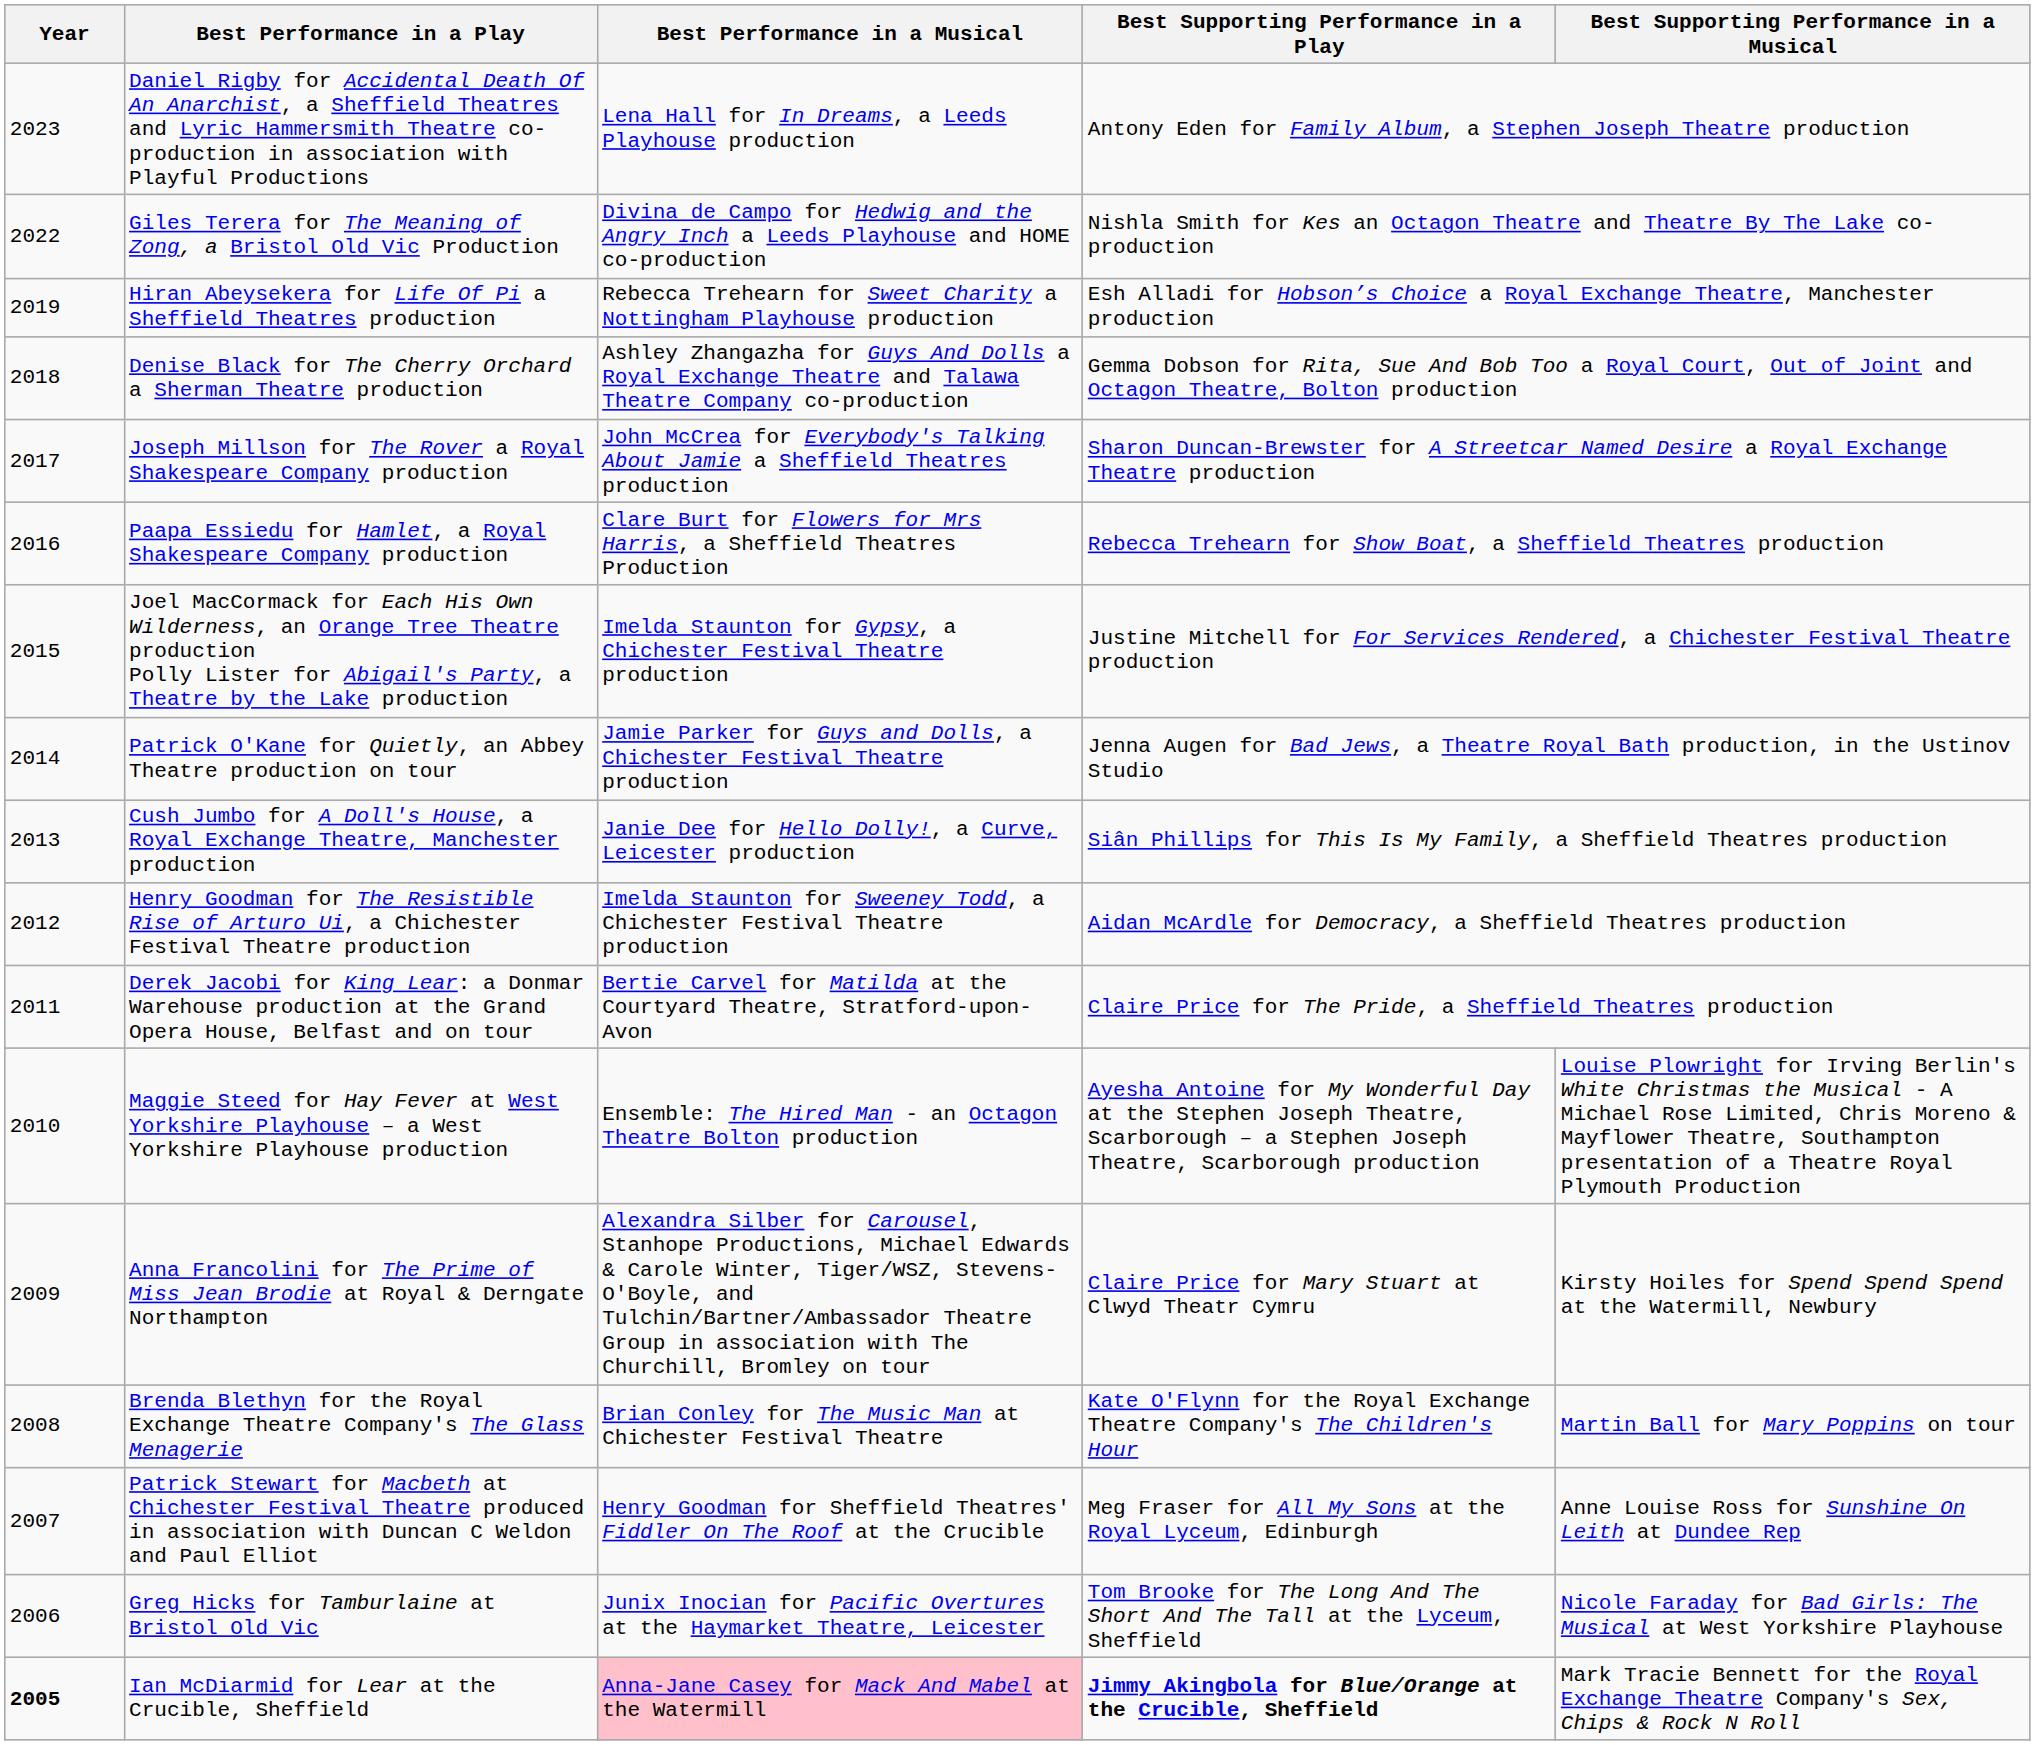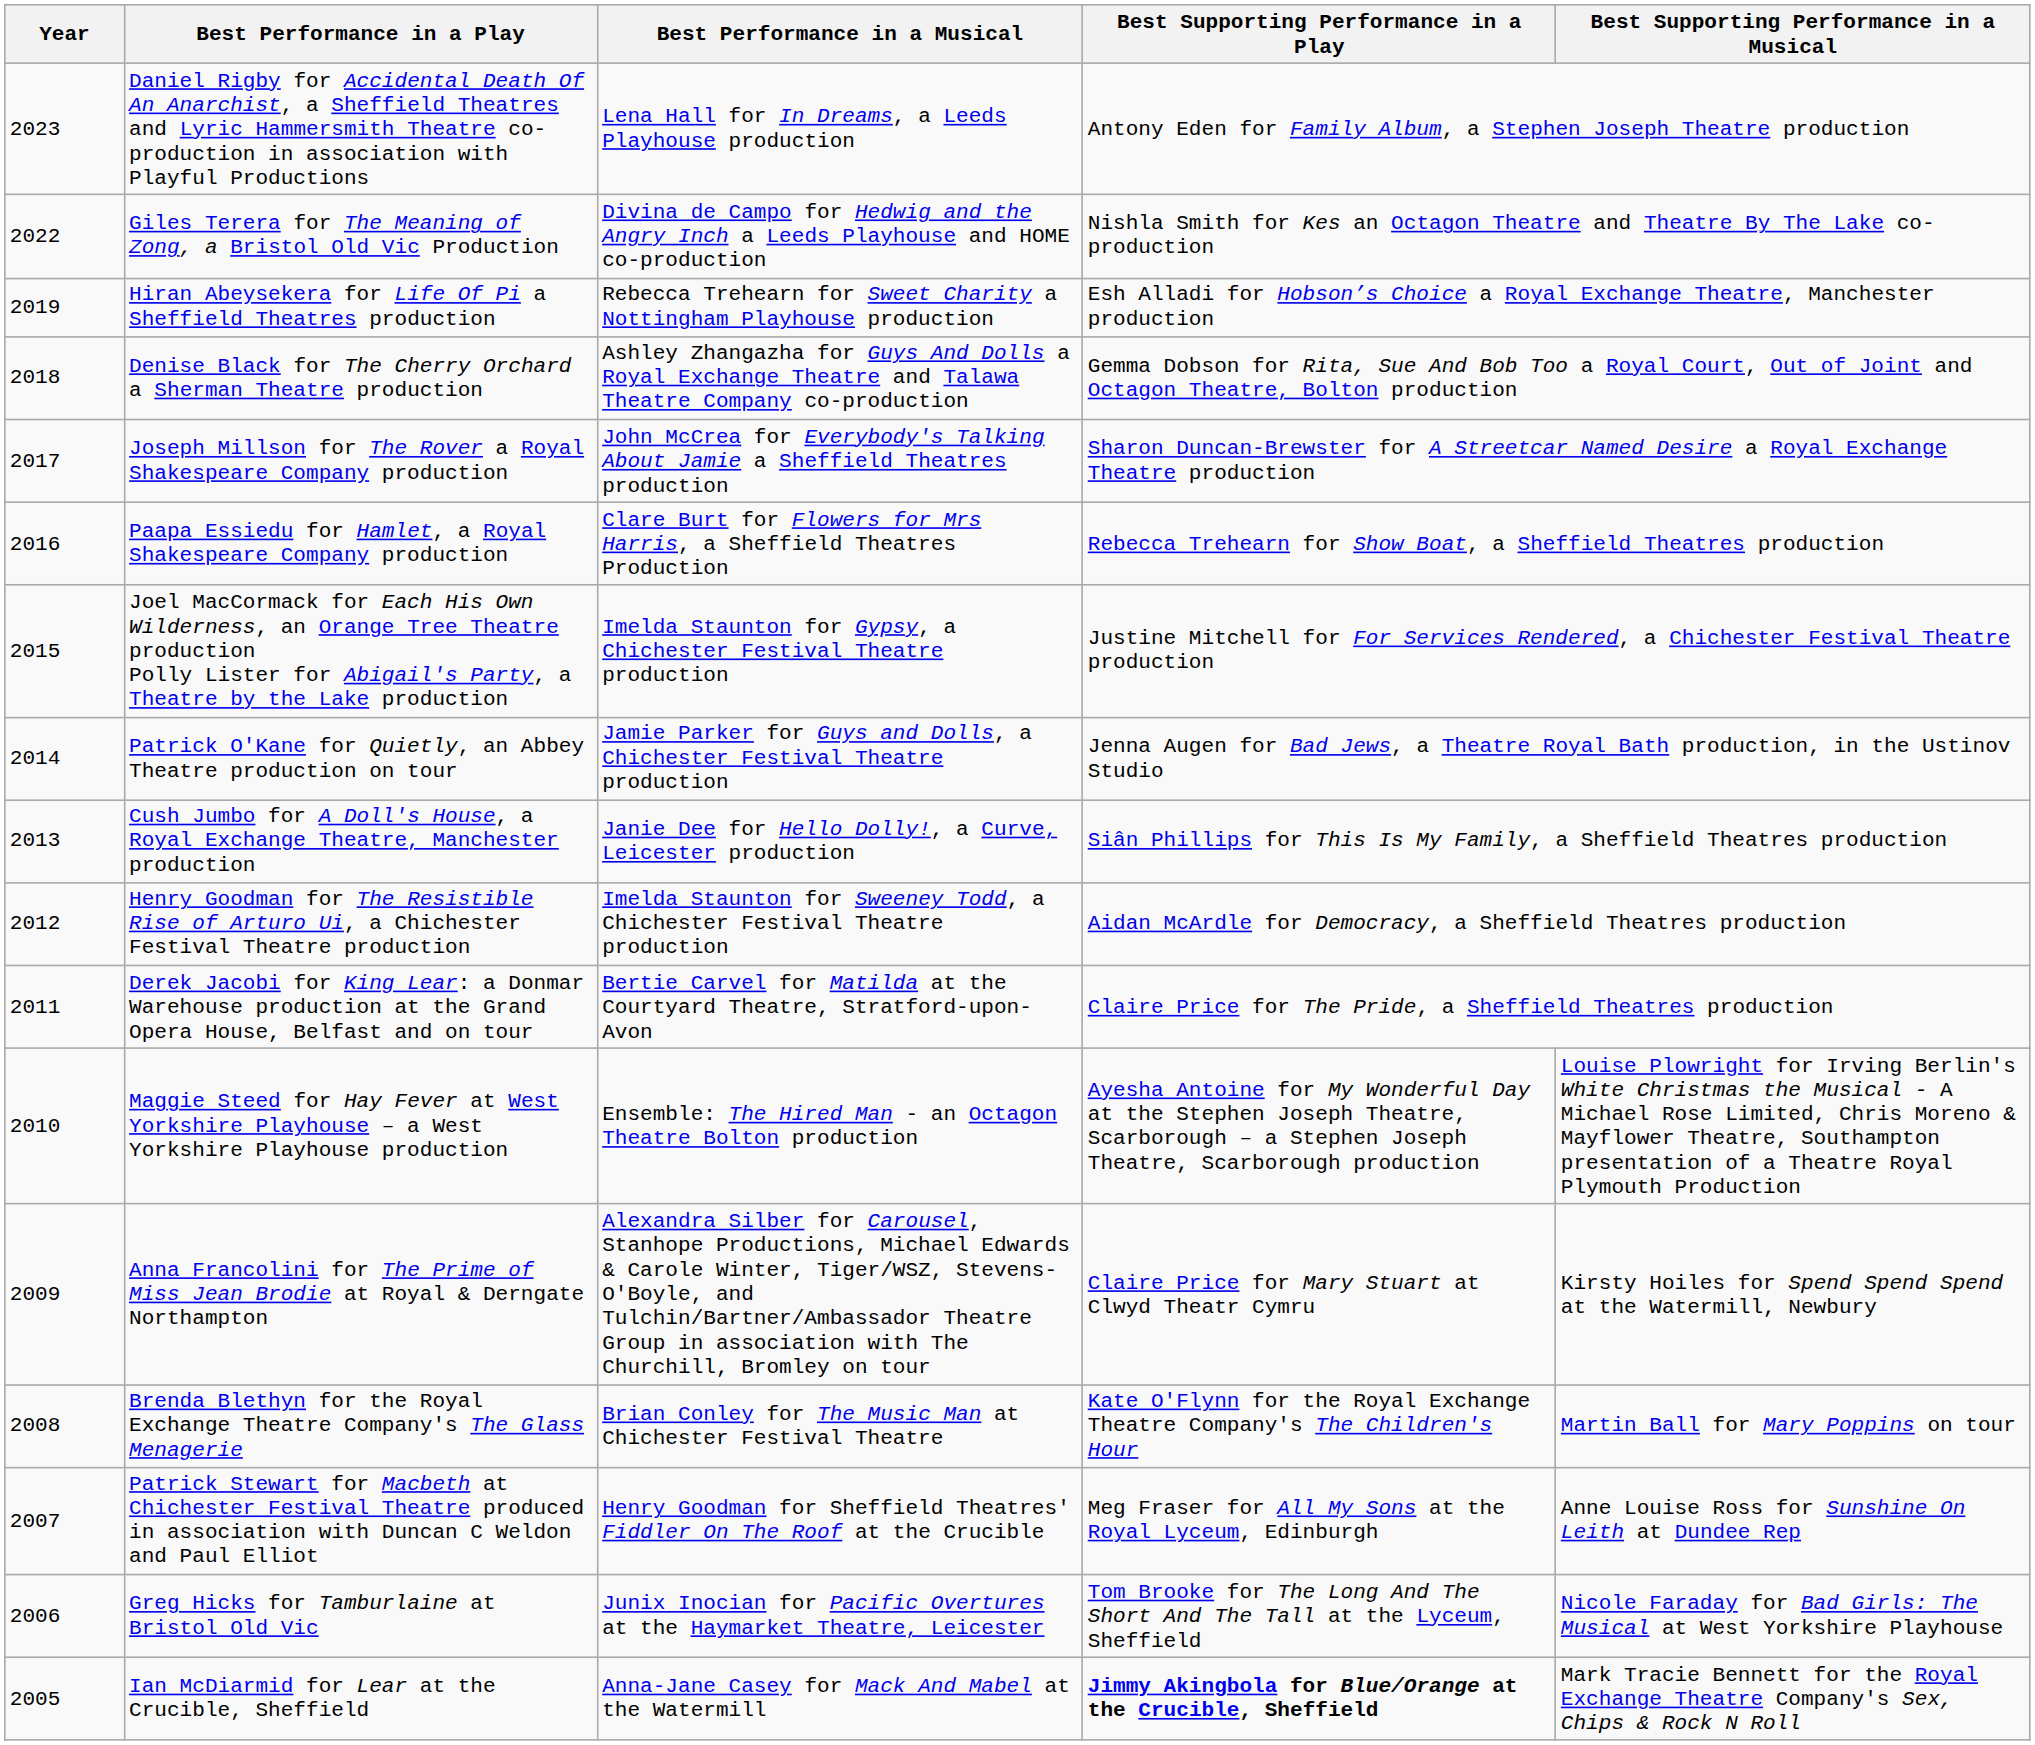(35, 1699) bold -> (35, 1699) normal
(836, 1699) pink background -> (836, 1699) no background
